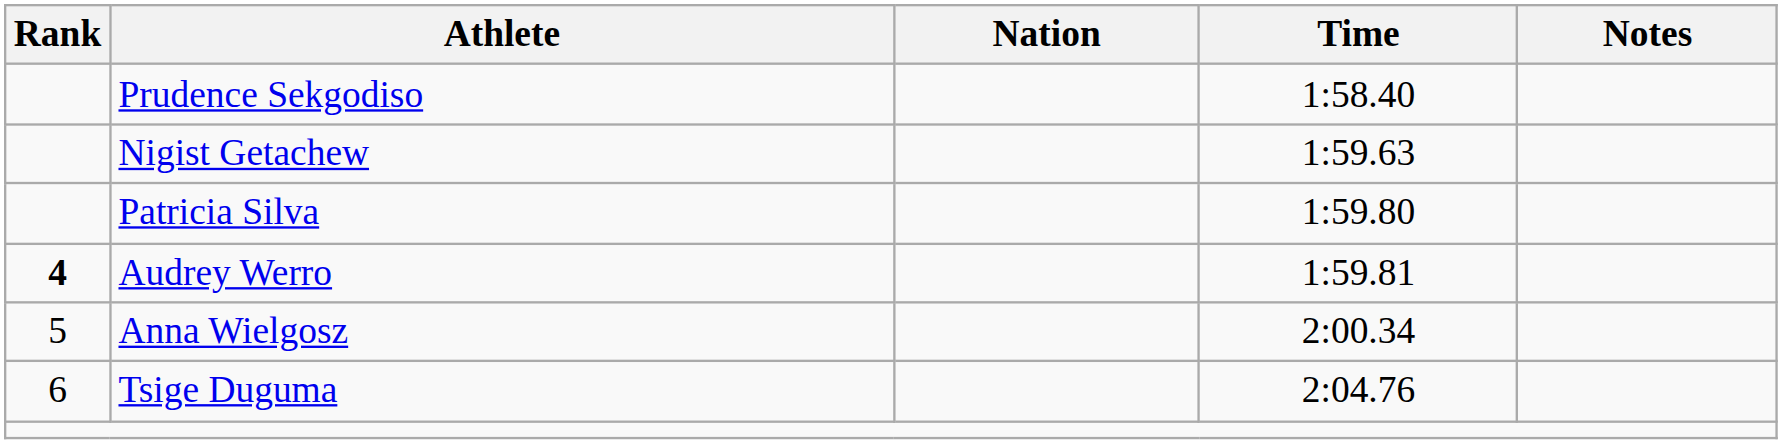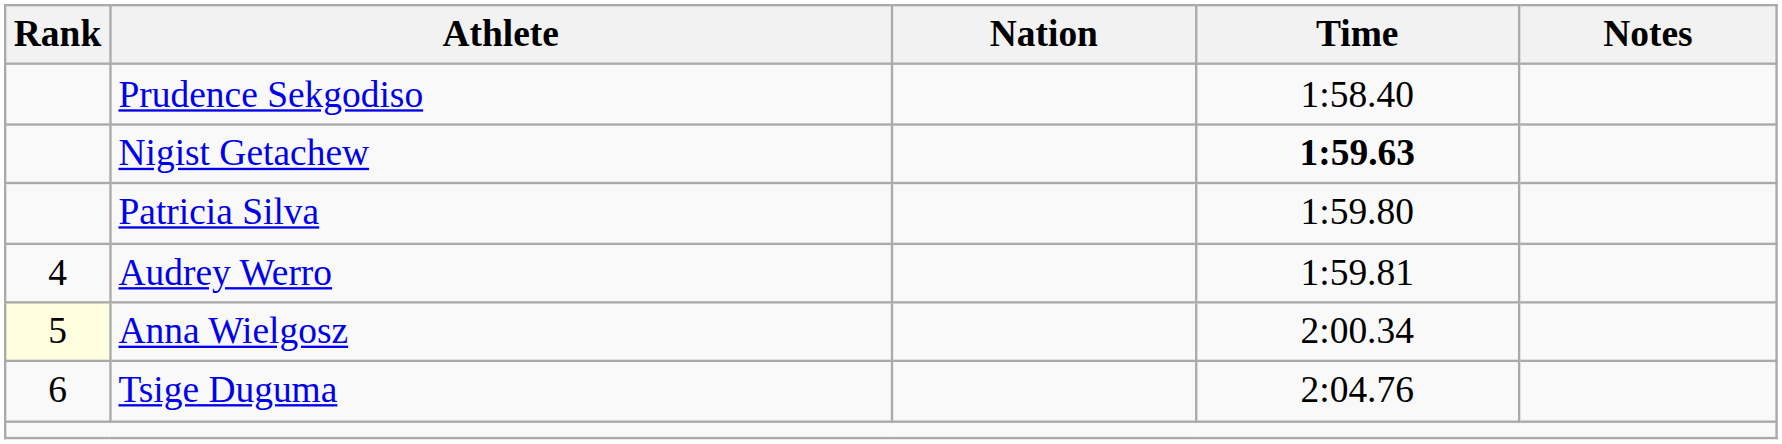(1358, 152) normal -> (1357, 152) bold
(57, 271) bold -> (57, 271) normal
(57, 331) no background -> (57, 331) lightyellow background
